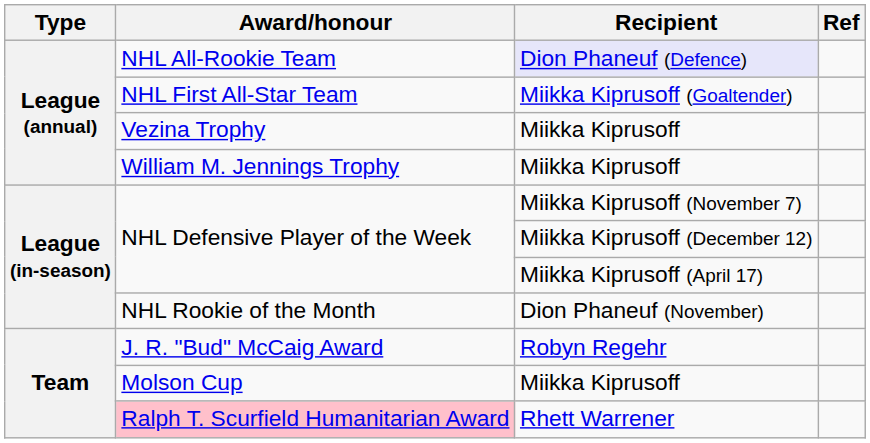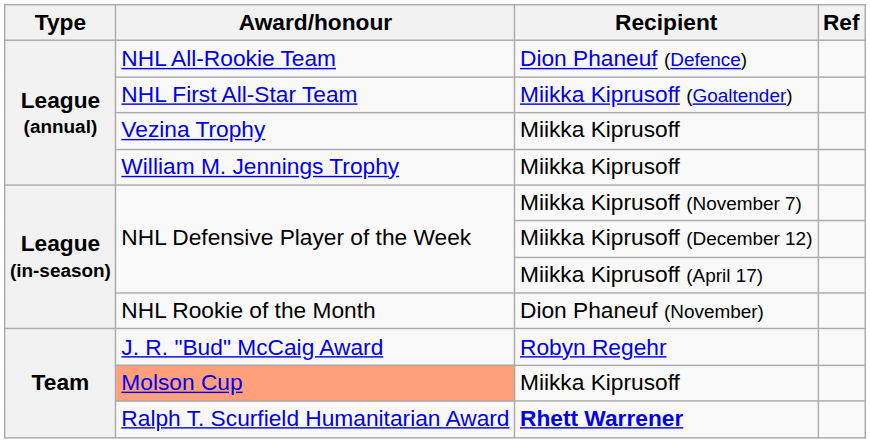(634, 58) lavender background -> (634, 58) no background
(182, 382) no background -> (182, 382) lightsalmon background
(315, 418) pink background -> (315, 418) no background
(597, 418) normal -> (602, 418) bold
